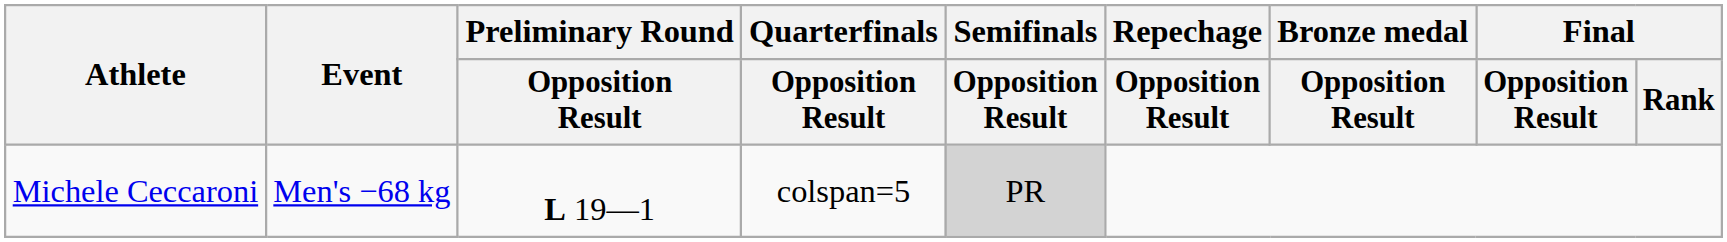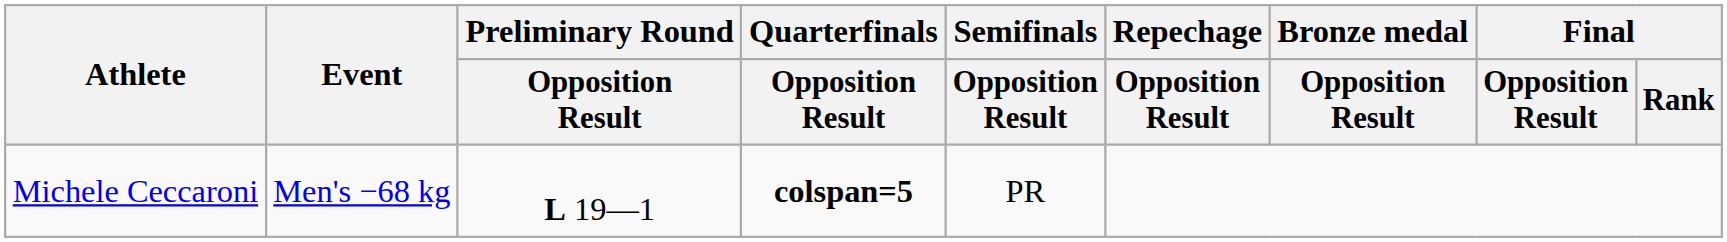(843, 190) normal -> (843, 190) bold
(1025, 190) lightgrey background -> (1025, 190) no background
